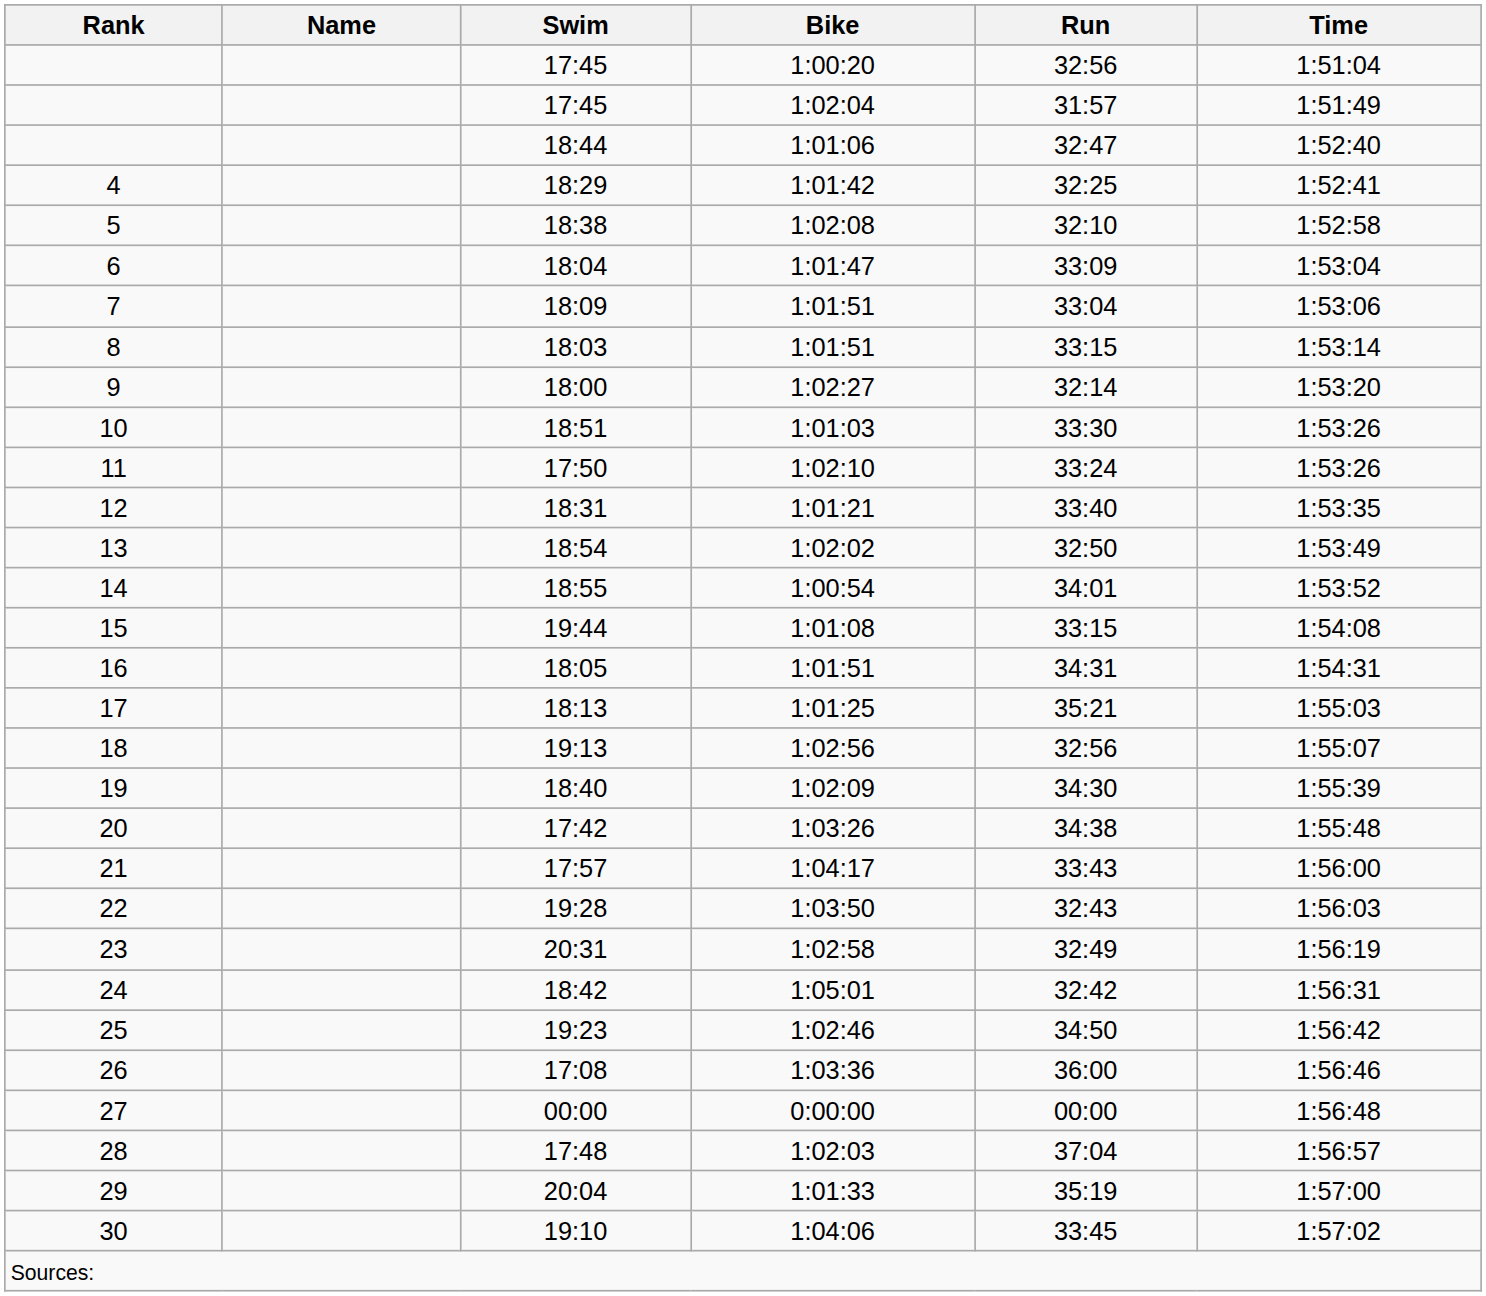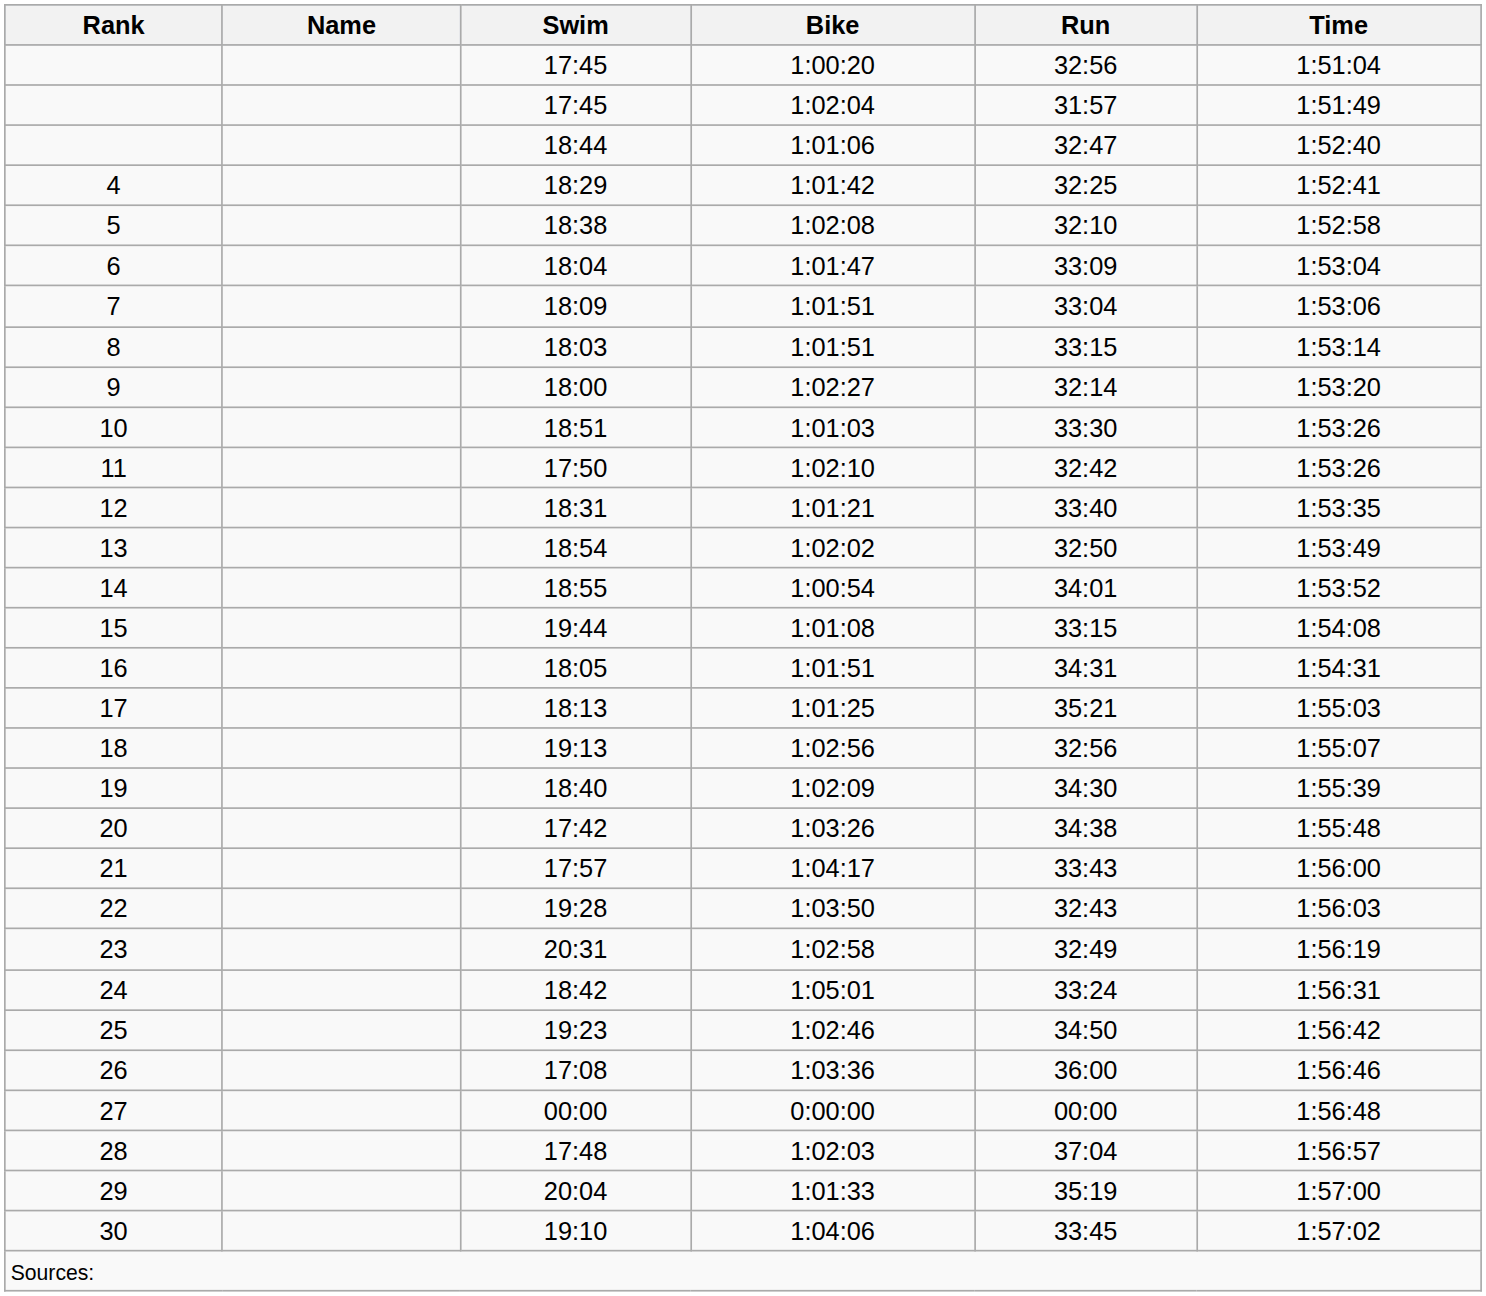(1086, 467) 33:24 -> (1086, 467) 32:42
(1086, 990) 32:42 -> (1086, 990) 33:24
